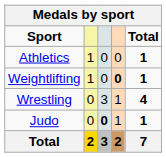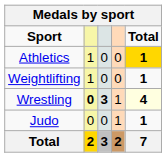(143, 57) no background -> (143, 57) gold background
(118, 78) bold -> (118, 78) normal
(90, 99) normal -> (90, 99) bold
(104, 99) normal -> (104, 99) bold
(143, 99) no background -> (143, 99) lightyellow background
(104, 120) bold -> (104, 120) normal
